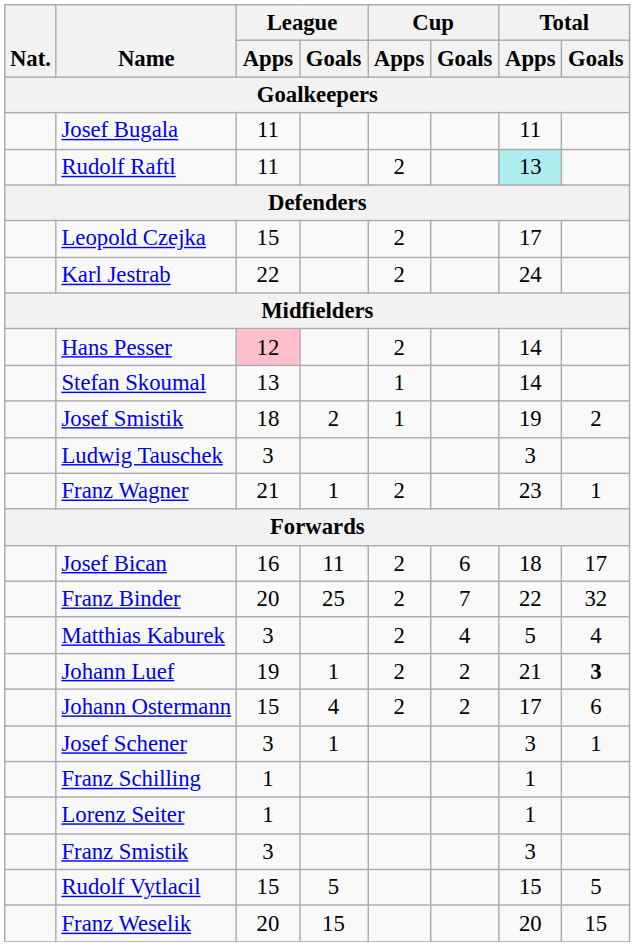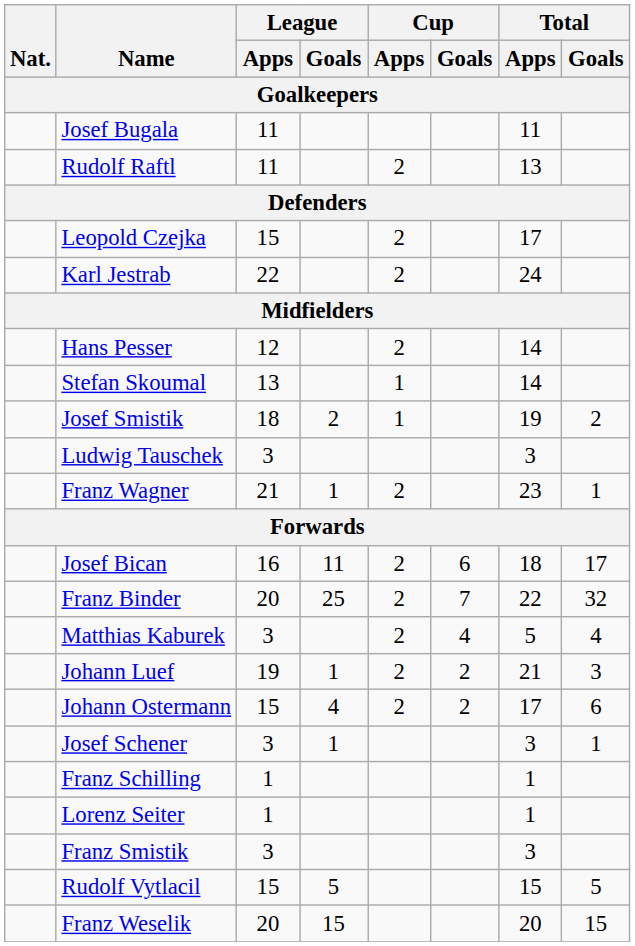(530, 166) paleturquoise background -> (530, 166) no background
(268, 346) pink background -> (268, 346) no background
(596, 671) bold -> (596, 671) normal
